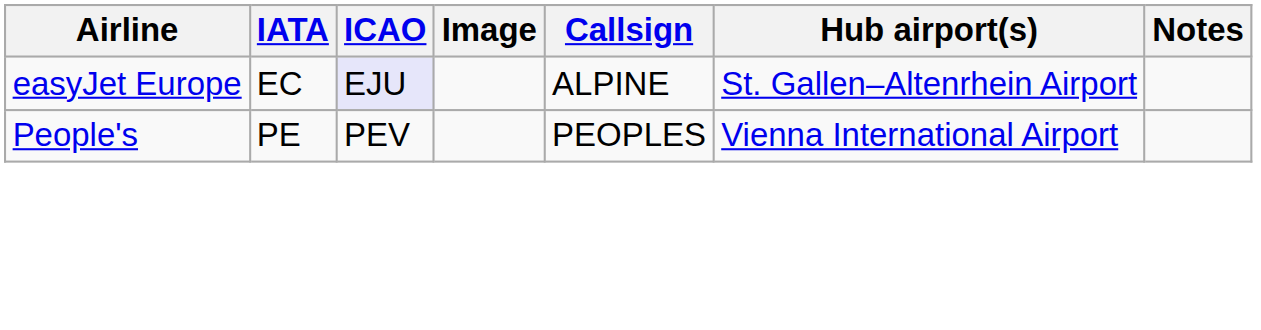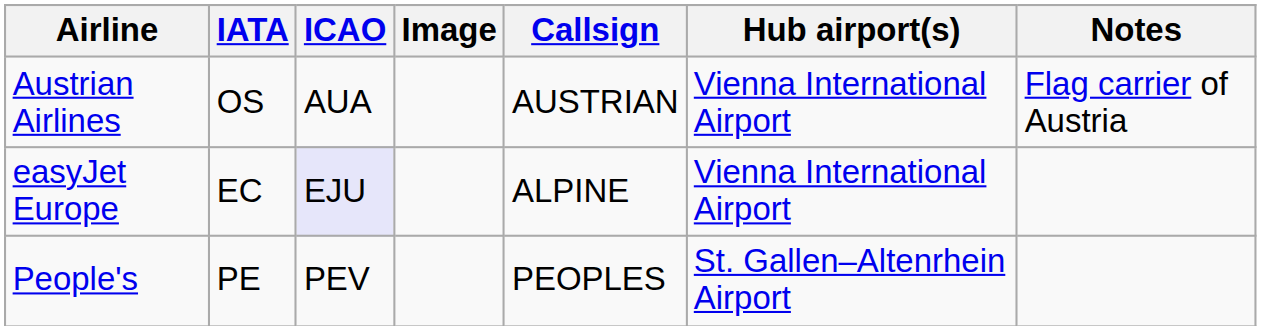+ row: (73, 101)
(929, 82) St. Gallen–Altenrhein Airport -> (840, 190) Vienna International Airport
(920, 135) Vienna International Airport -> (850, 280) St. Gallen–Altenrhein Airport
